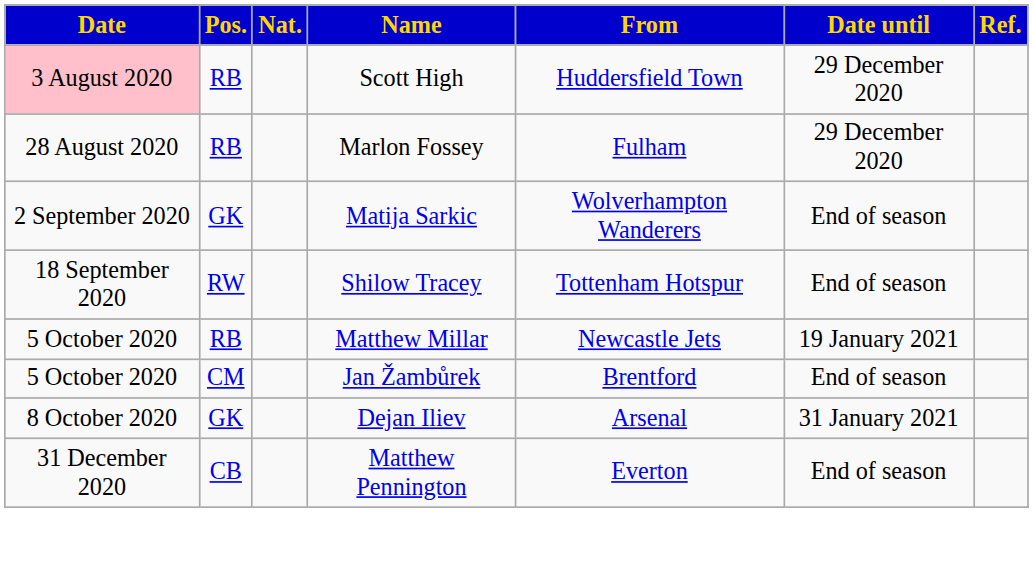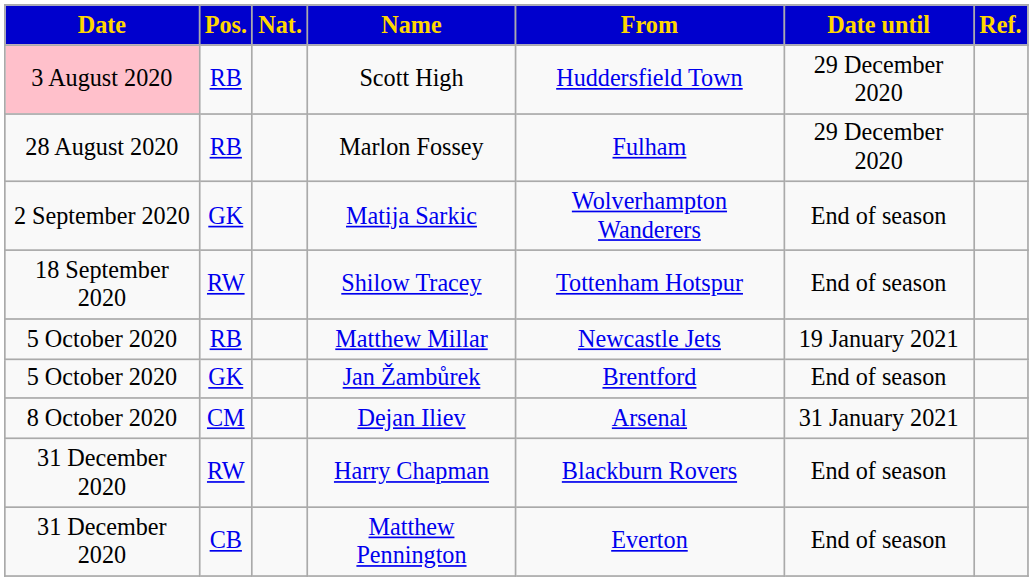(226, 378) CM -> (226, 378) GK
(226, 418) GK -> (226, 418) CM
+ row: (411, 472)
